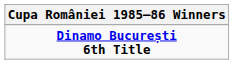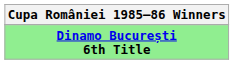(117, 42) no background -> (117, 42) lightgreen background
